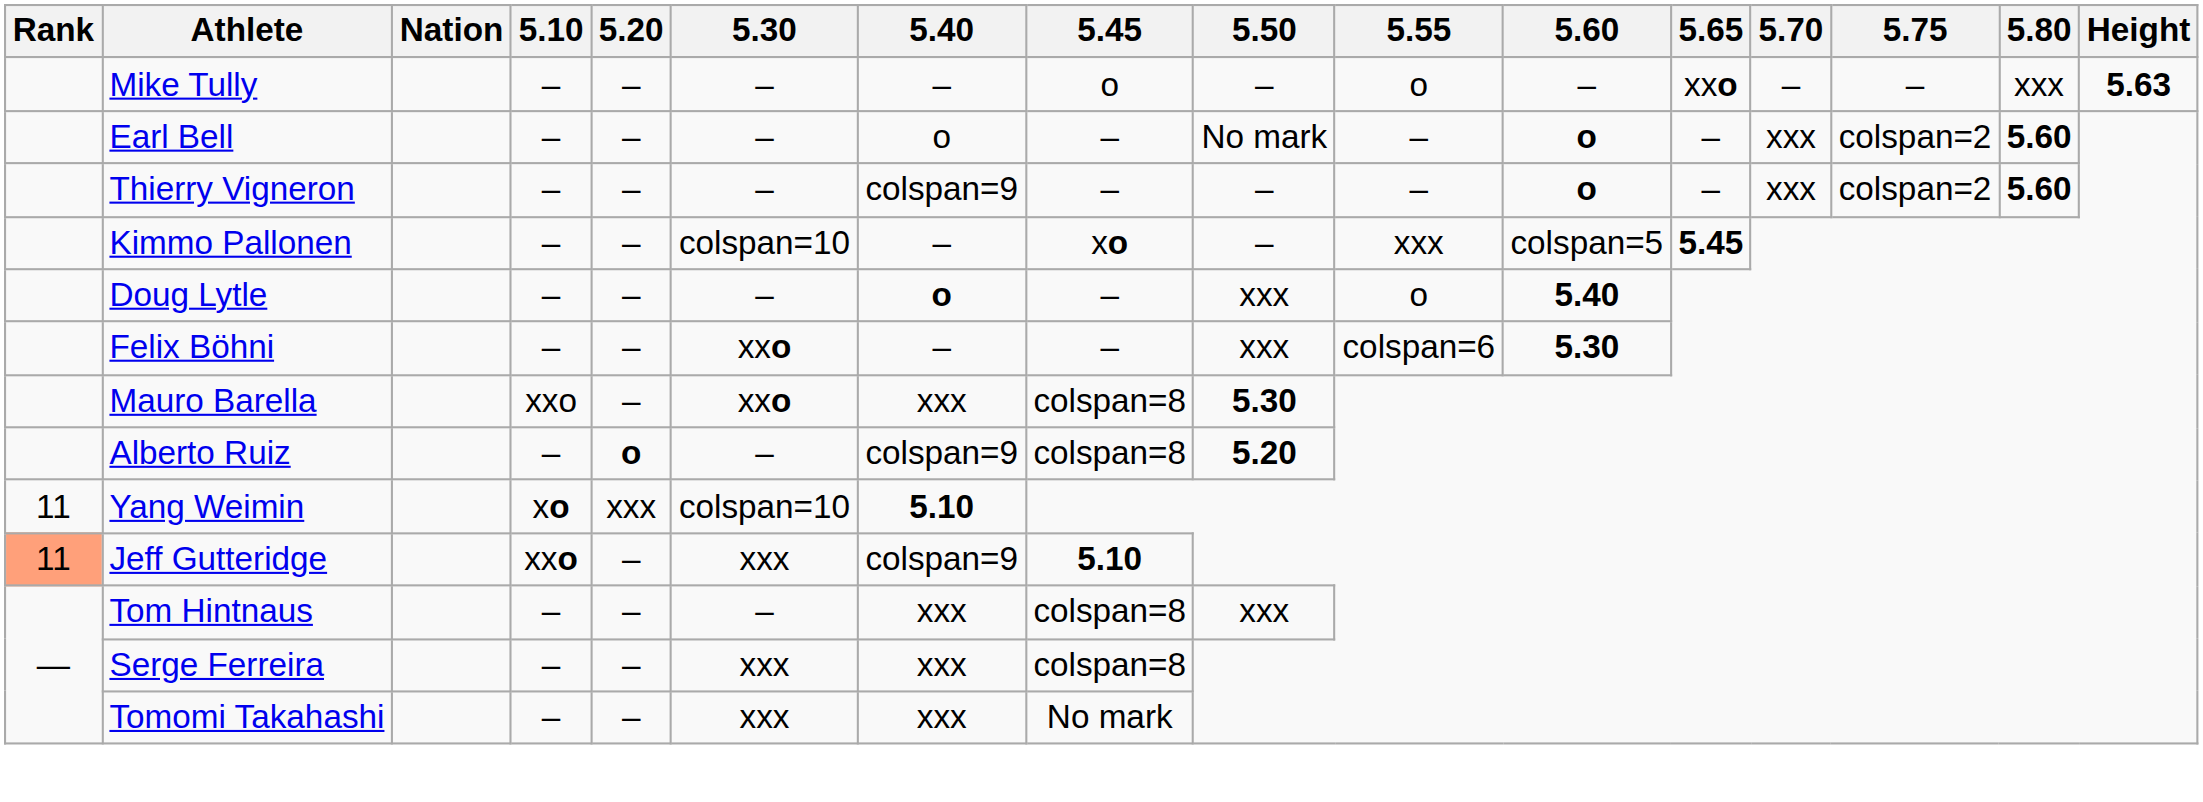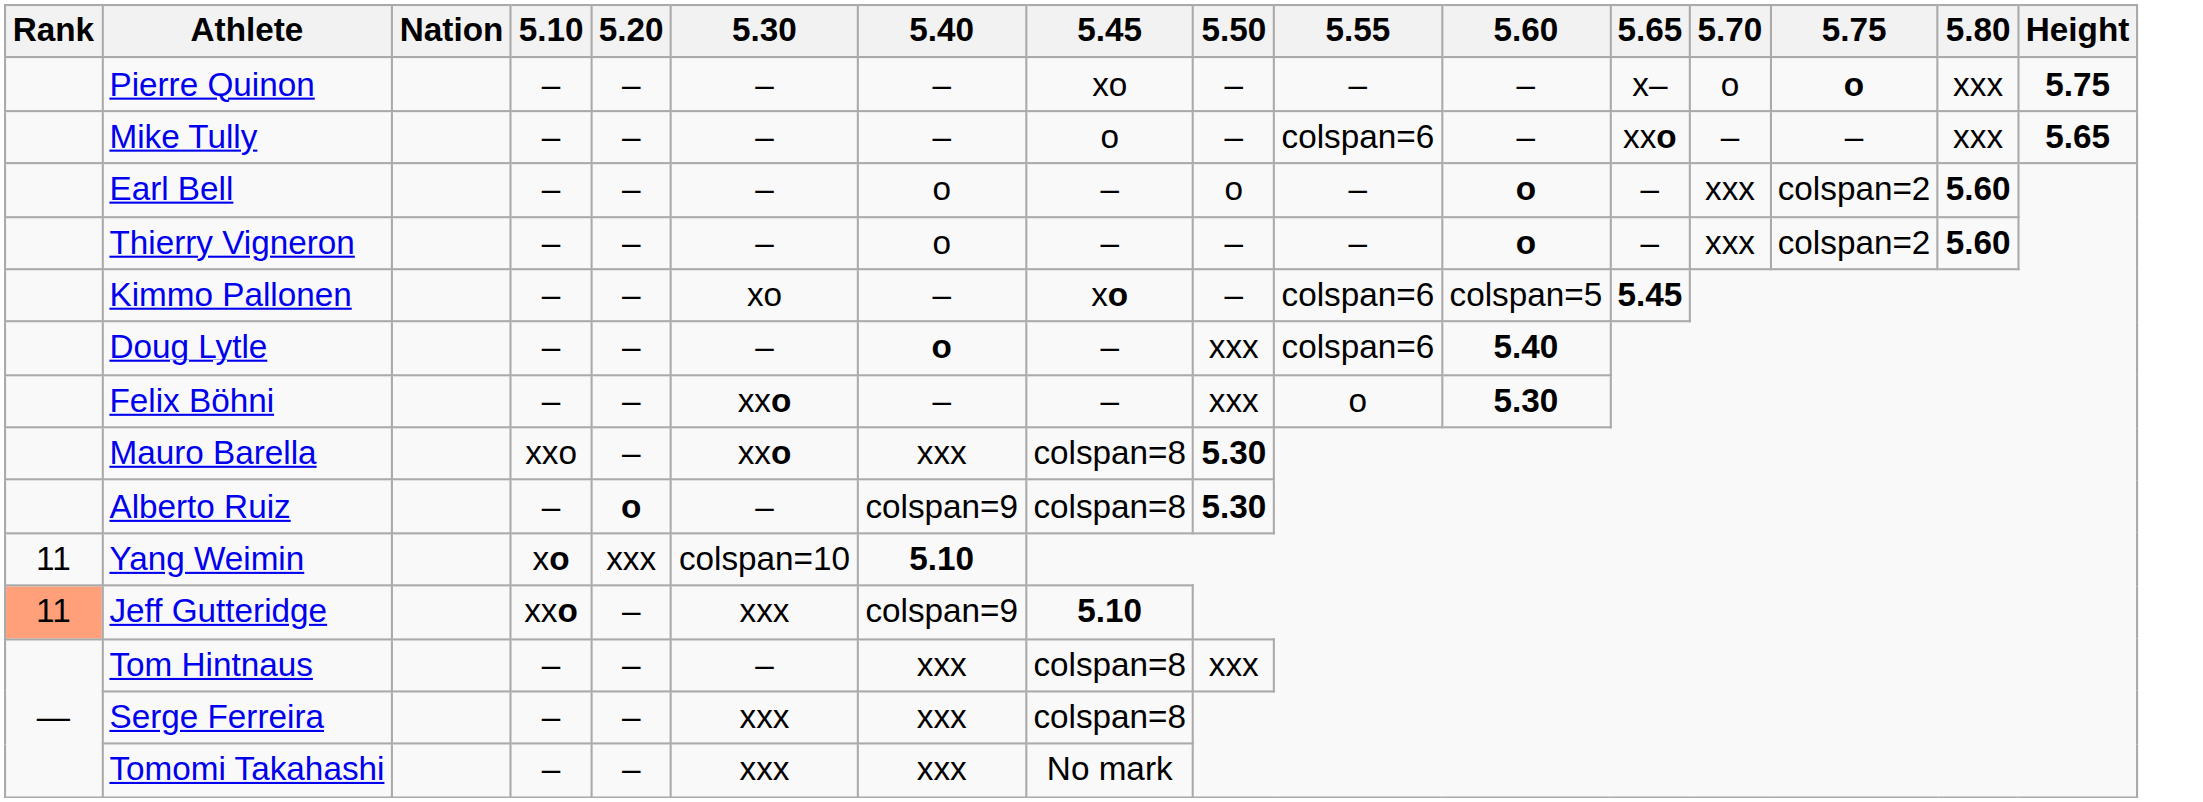+ row: (212, 83)
(1419, 83) o -> (1358, 136) colspan=6
(2139, 83) 5.63 -> (2078, 136) 5.65
(1264, 136) No mark -> (1234, 189) o
(942, 189) colspan=9 -> (942, 242) o
(764, 242) colspan=10 -> (764, 294) xo
(1419, 242) xxx -> (1358, 294) colspan=6
(1419, 294) o -> (1358, 347) colspan=6
(1419, 347) colspan=6 -> (1358, 400) o
(1264, 453) 5.20 -> (1234, 505) 5.30
